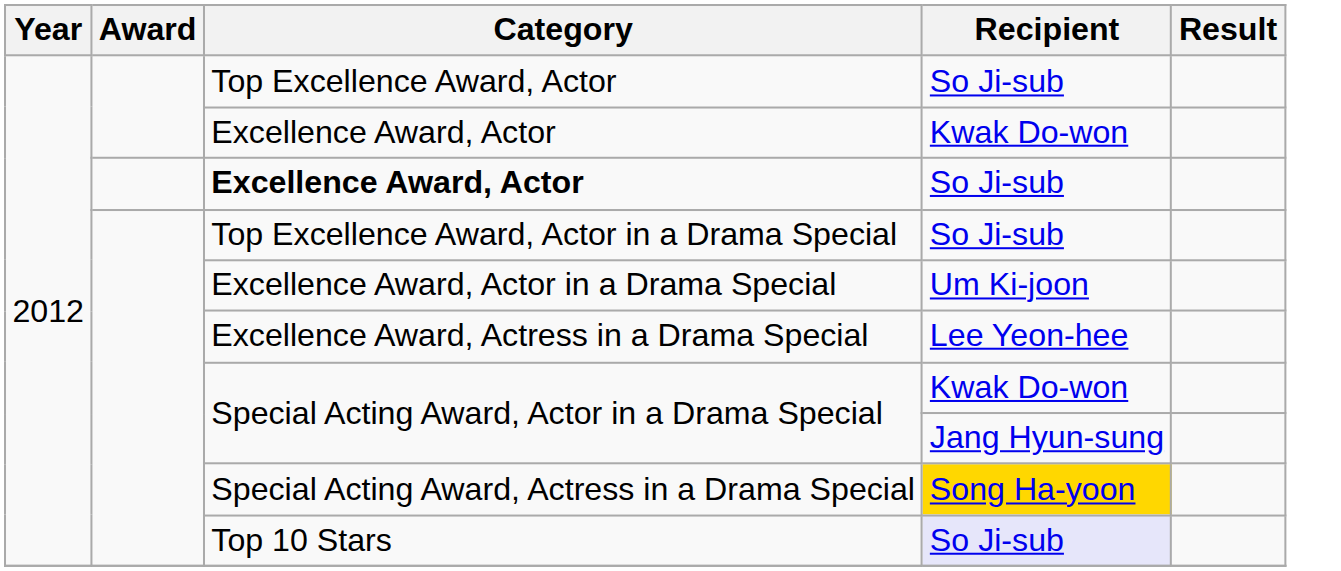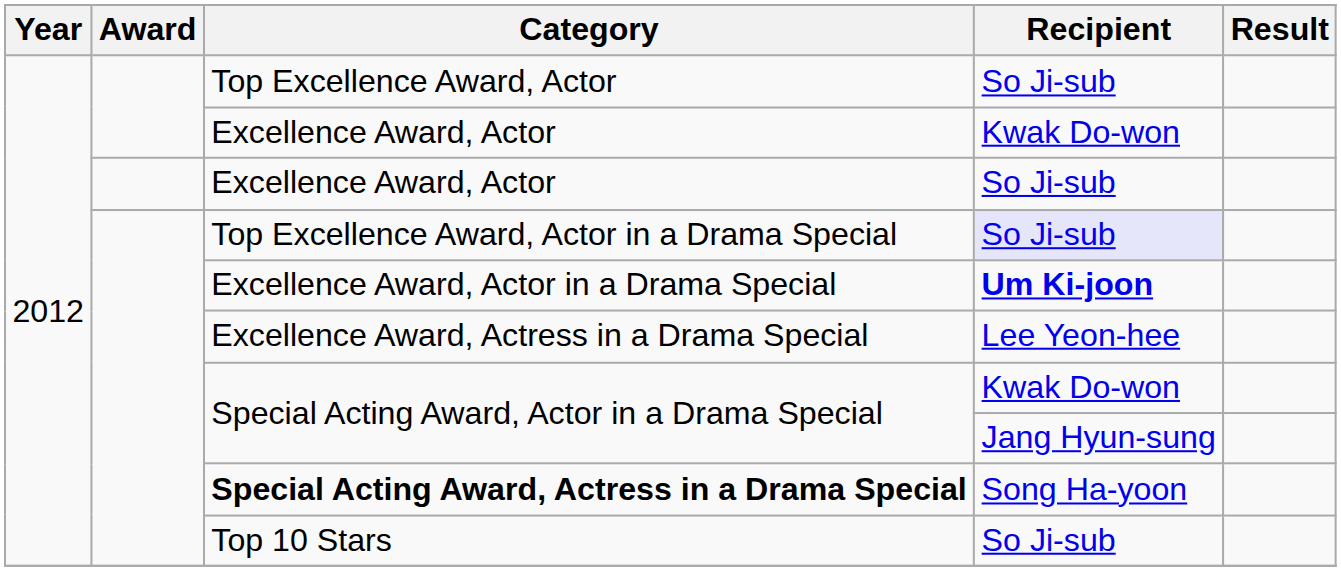(398, 183) bold -> (384, 183) normal
(997, 234) no background -> (1049, 234) lavender background
(1009, 285) normal -> (1067, 285) bold
(563, 489) normal -> (589, 489) bold
(1033, 489) gold background -> (1084, 489) no background
(997, 540) lavender background -> (1049, 540) no background
